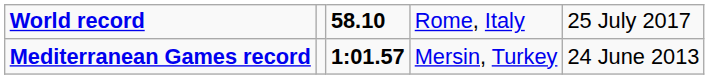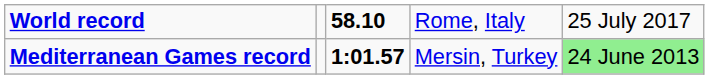(633, 56) no background -> (633, 56) lightgreen background
